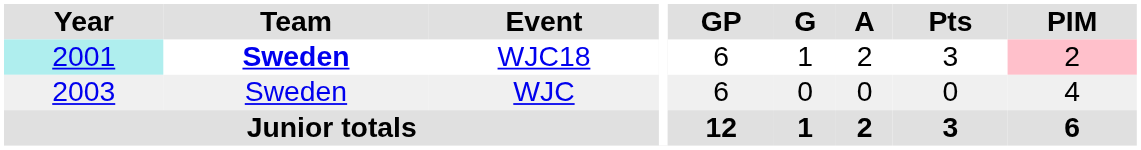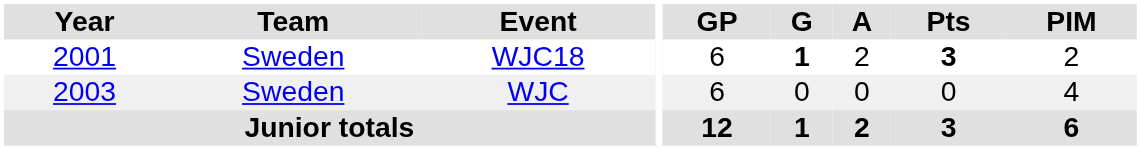(84, 56) paleturquoise background -> (85, 56) no background
(296, 56) bold -> (293, 56) normal
(805, 56) normal -> (802, 56) bold
(950, 56) normal -> (949, 56) bold
(1072, 56) pink background -> (1072, 56) no background
